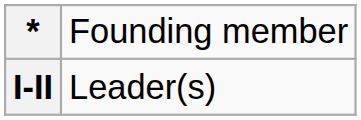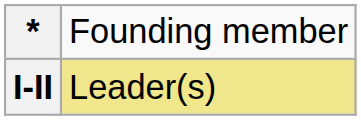(143, 86) no background -> (143, 86) khaki background
